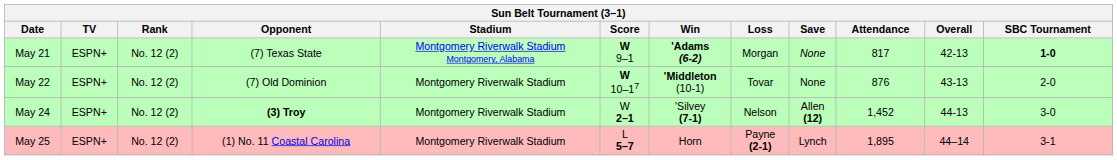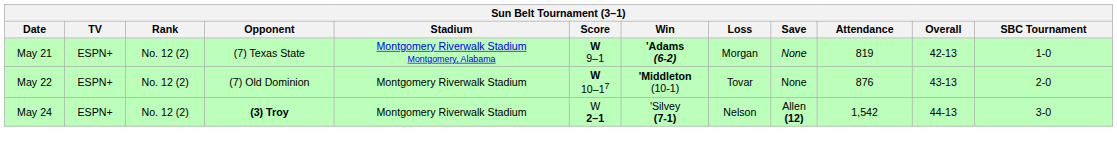(881, 52) 817 -> (865, 52) 819
(1048, 52) bold -> (1043, 52) normal
(881, 112) 1,452 -> (865, 112) 1,542
- row: (33, 141)
